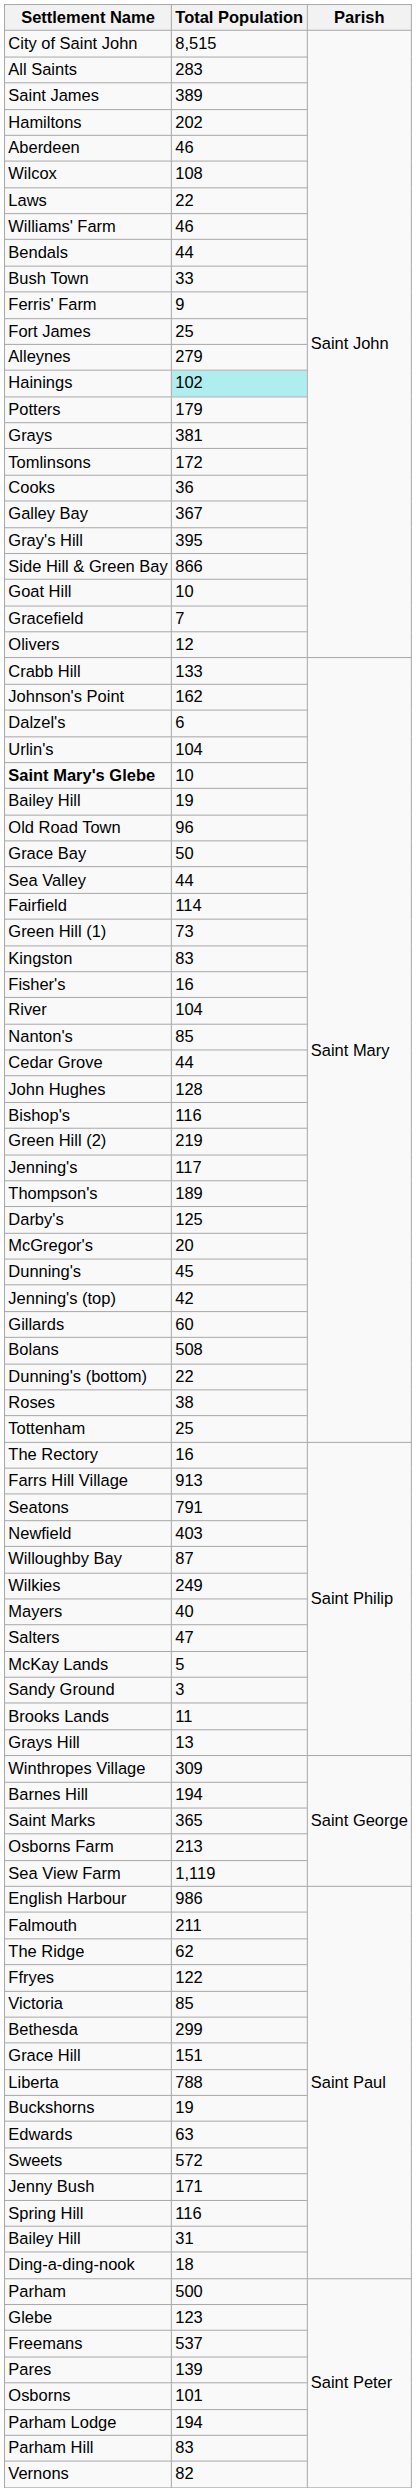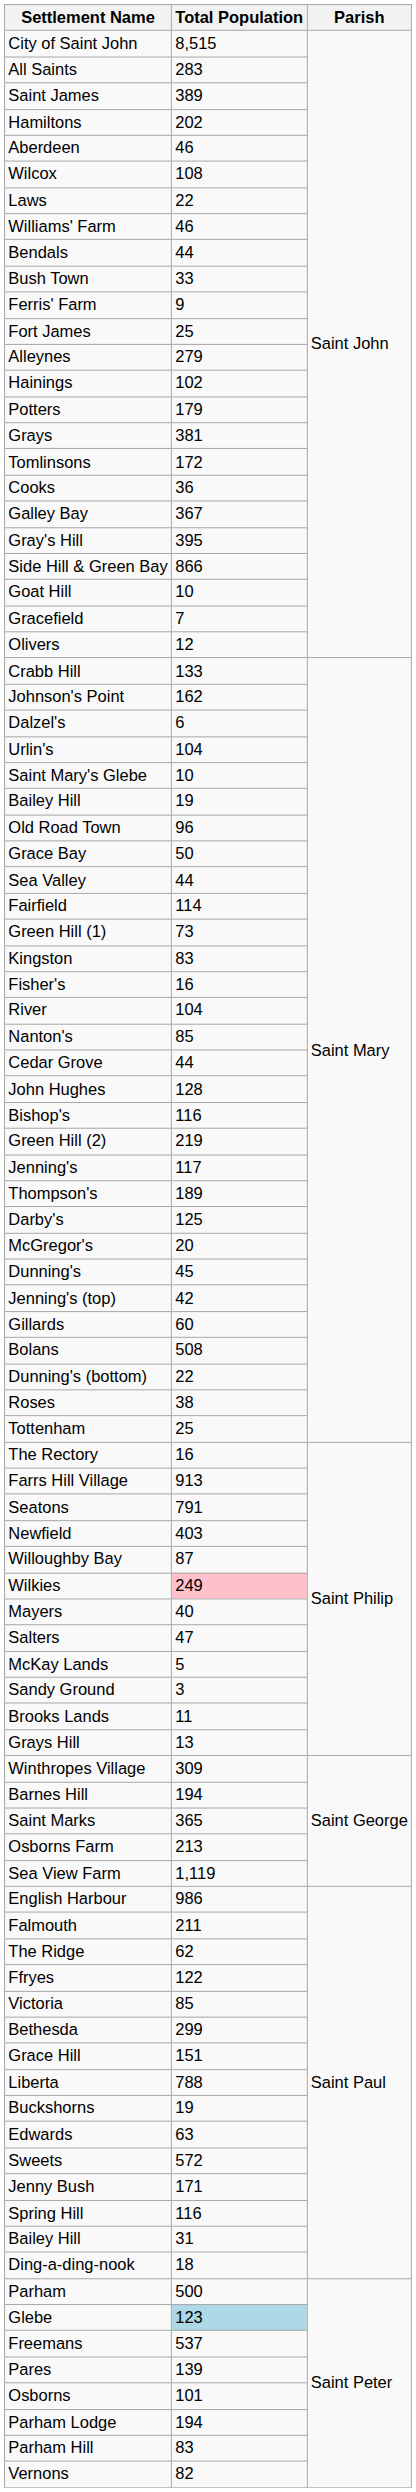(189, 383) paleturquoise background -> (189, 383) no background
(82, 775) bold -> (78, 775) normal
(189, 1585) no background -> (189, 1585) pink background
(189, 2317) no background -> (189, 2317) lightblue background
